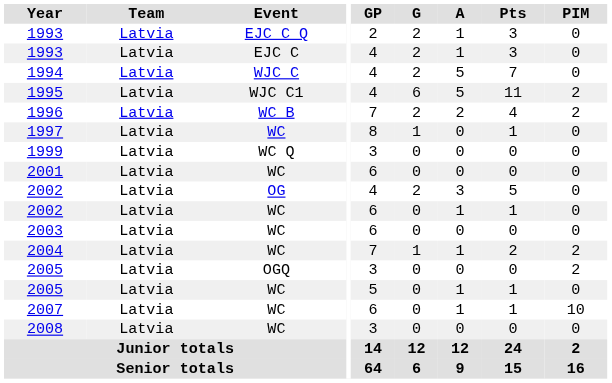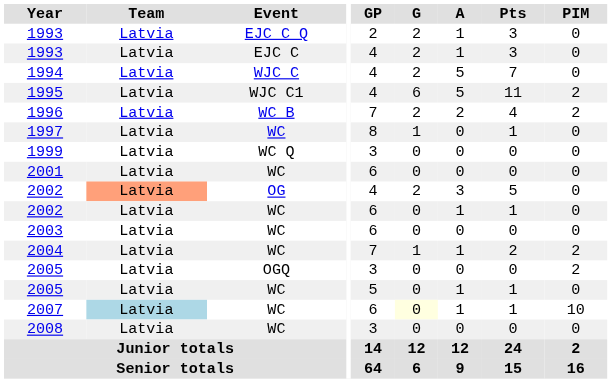(146, 191) no background -> (146, 191) lightsalmon background
(146, 310) no background -> (146, 310) lightblue background
(416, 310) no background -> (416, 310) lightyellow background
